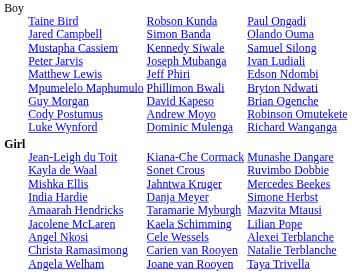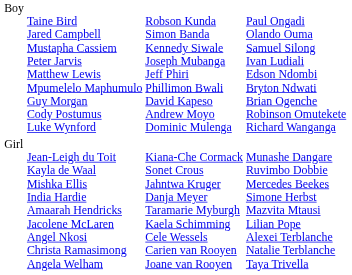(15, 144) bold -> (14, 144) normal
